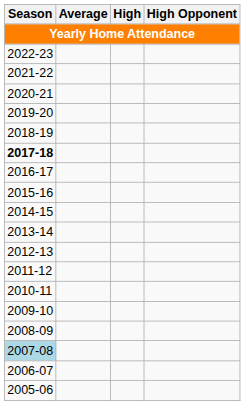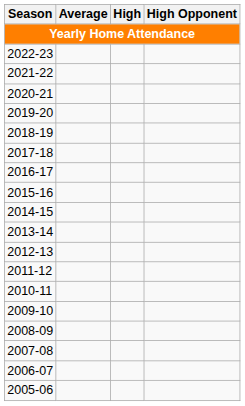(30, 152) bold -> (30, 152) normal
(30, 350) lightblue background -> (30, 350) no background
